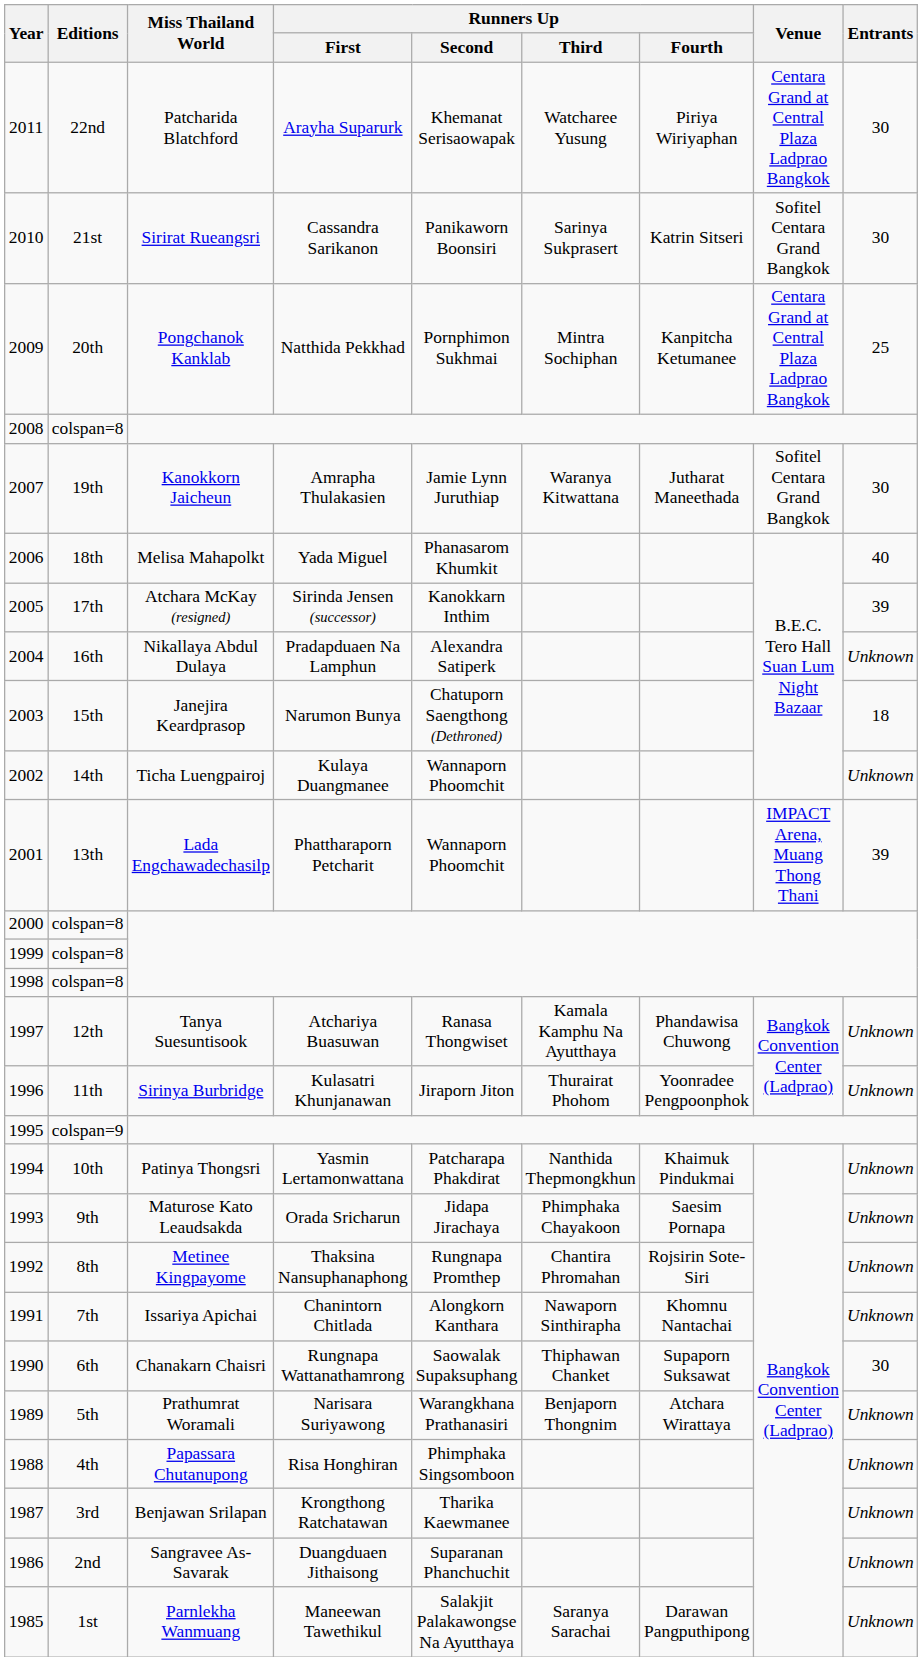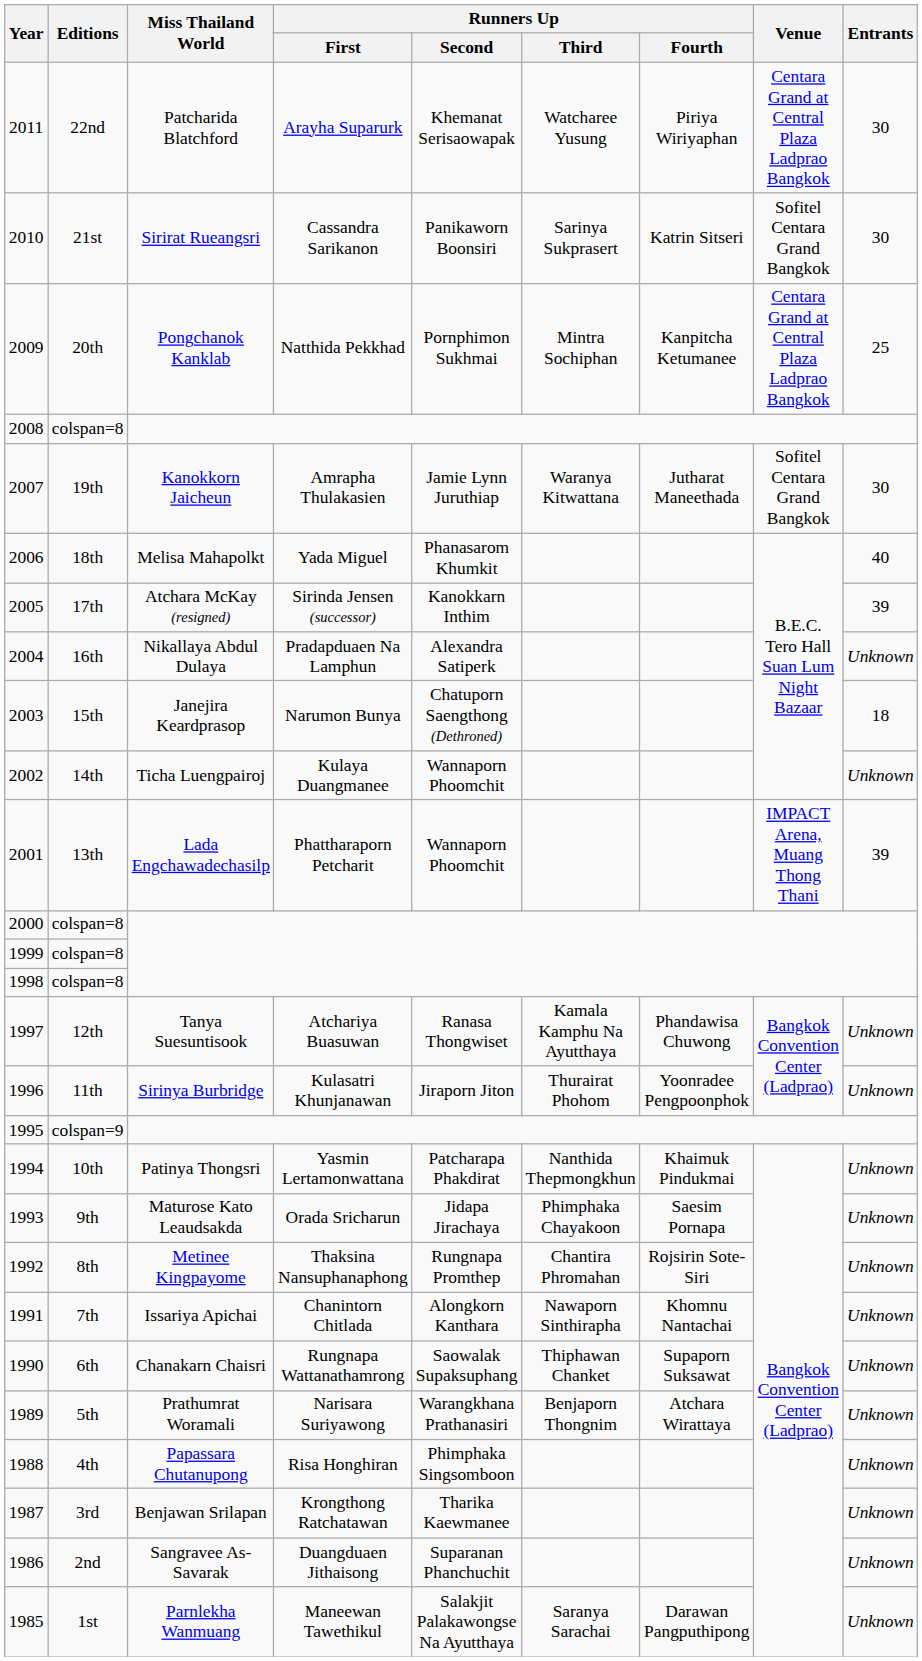(880, 1365) 30 -> (880, 1365) Unknown
